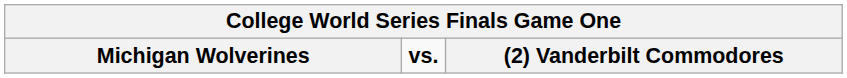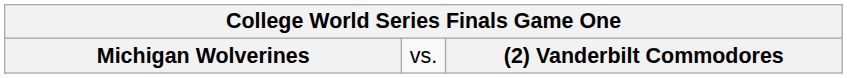(424, 55) bold -> (423, 55) normal
